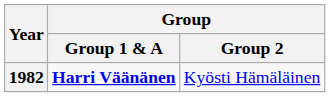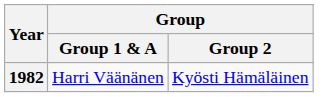(114, 77) bold -> (108, 77) normal
